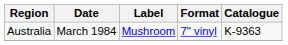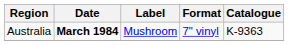(86, 31) normal -> (87, 31) bold
